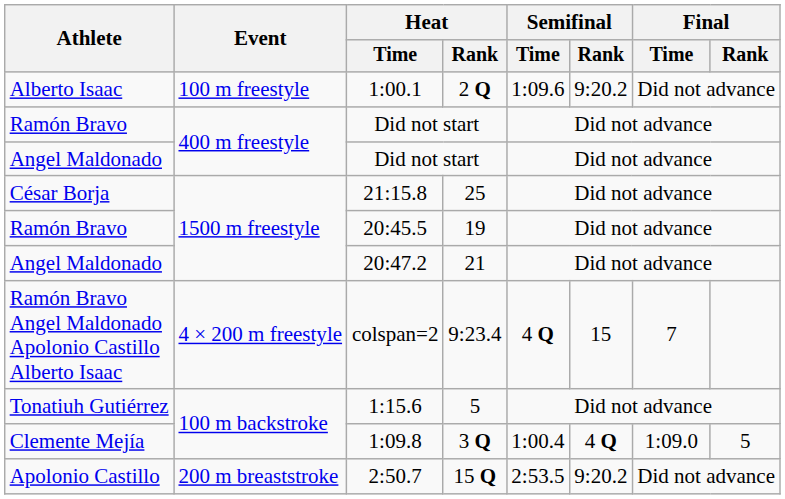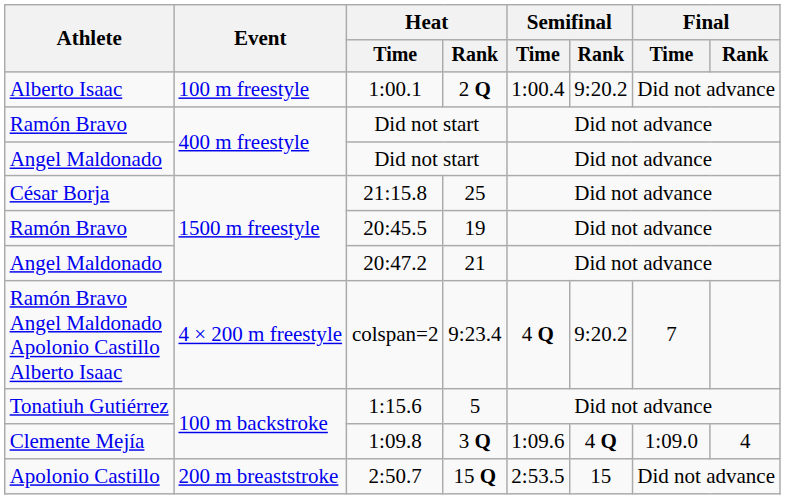(538, 89) 1:09.6 -> (538, 89) 1:00.4
(601, 334) 15 -> (601, 334) 9:20.2
(538, 441) 1:00.4 -> (538, 441) 1:09.6
(745, 441) 5 -> (745, 441) 4
(601, 476) 9:20.2 -> (601, 476) 15
